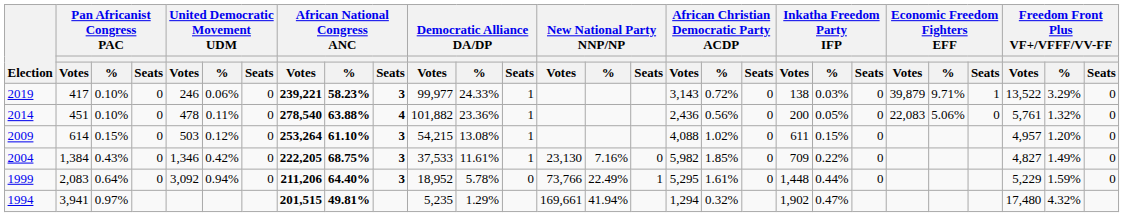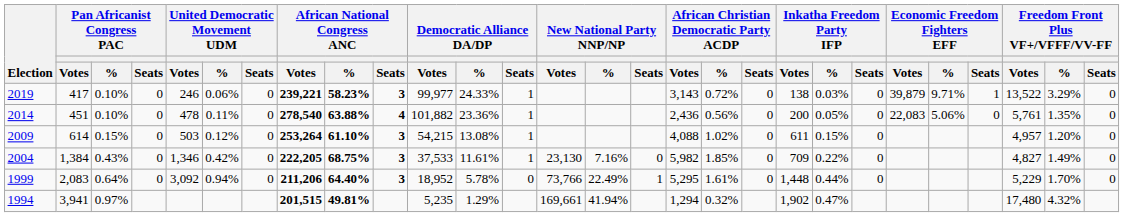(1064, 115) 1.32% -> (1064, 115) 1.35%
(1064, 179) 1.59% -> (1064, 179) 1.70%
